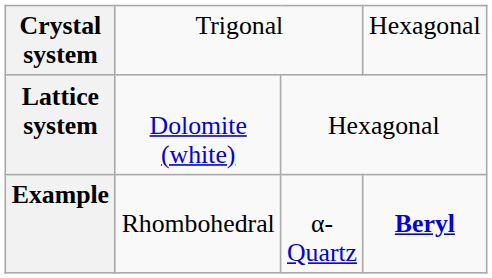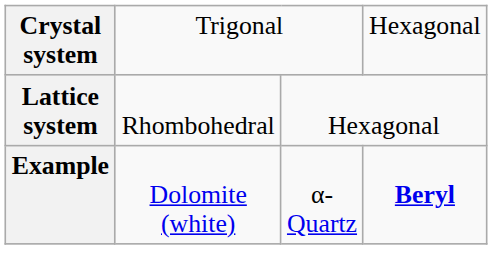(198, 138) Dolomite (white) -> (198, 124) Rhombohedral
(198, 223) Rhombohedral -> (198, 208) Dolomite (white)
